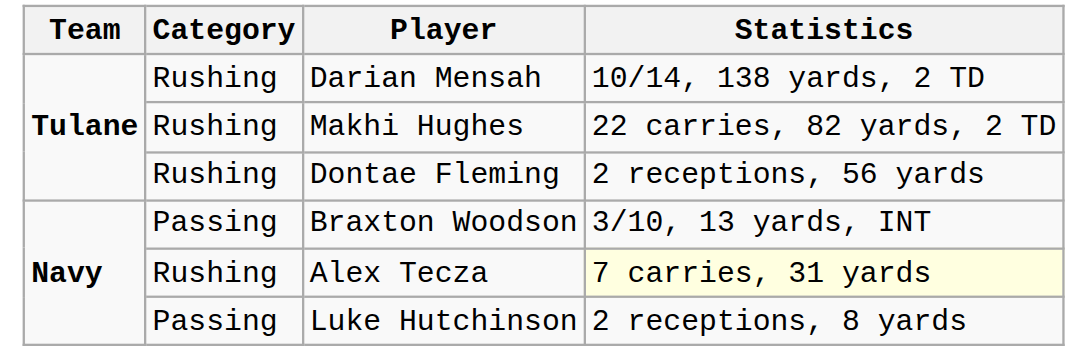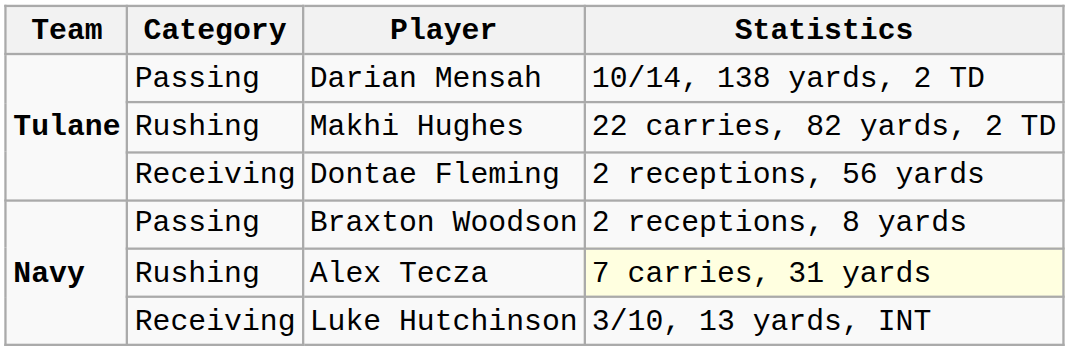(215, 79) Rushing -> (197, 79) Passing
(215, 176) Rushing -> (215, 176) Receiving
(762, 224) 3/10, 13 yards, INT -> (779, 224) 2 receptions, 8 yards
(215, 321) Passing -> (215, 321) Receiving
(779, 321) 2 receptions, 8 yards -> (762, 321) 3/10, 13 yards, INT
